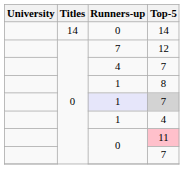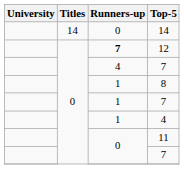(118, 48) normal -> (118, 48) bold
(118, 101) lavender background -> (118, 101) no background
(164, 101) lightgrey background -> (164, 101) no background
(164, 137) pink background -> (164, 137) no background
